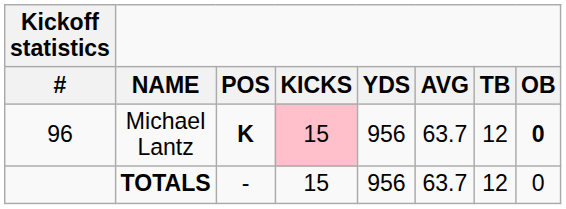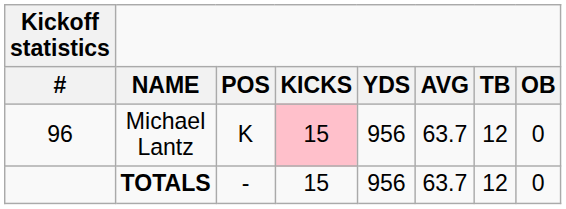(246, 134) bold -> (246, 134) normal
(538, 134) bold -> (538, 134) normal
